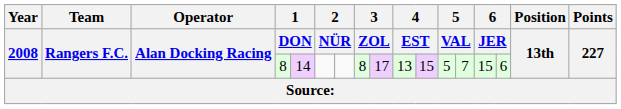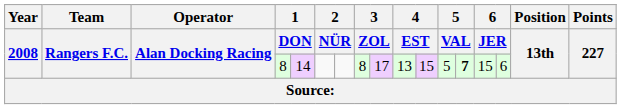(465, 65) normal -> (465, 65) bold
